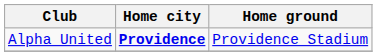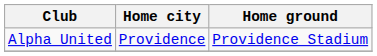(162, 40) bold -> (162, 40) normal
